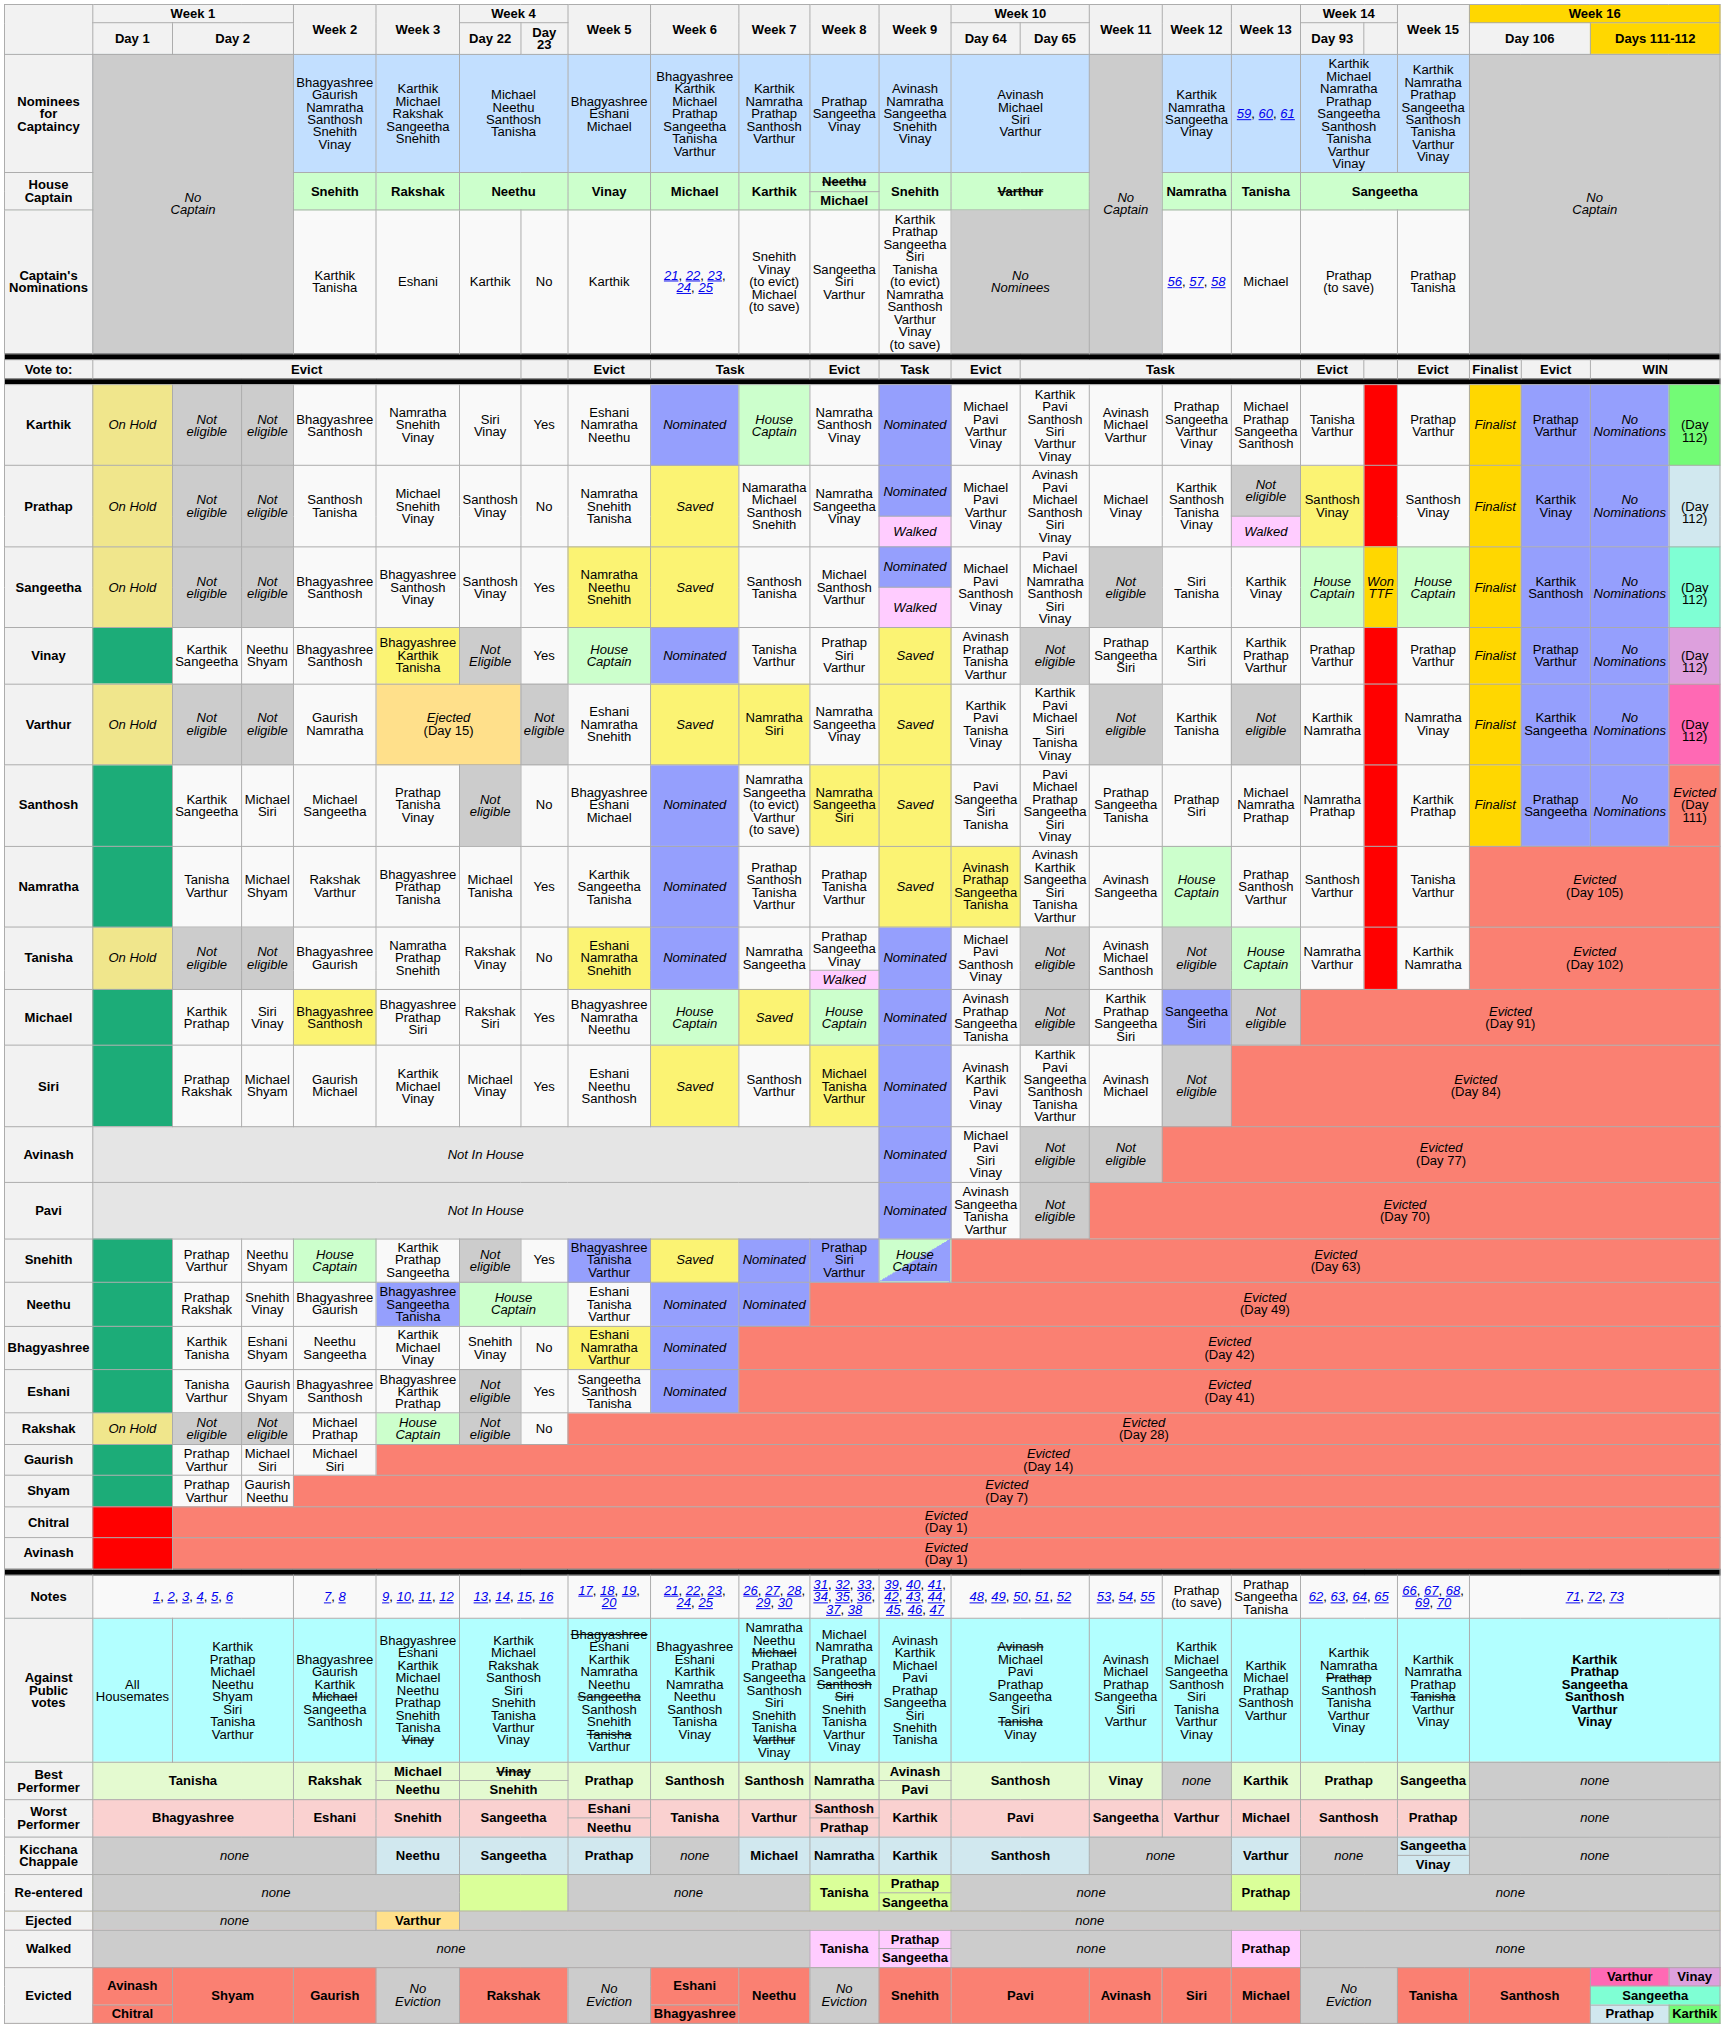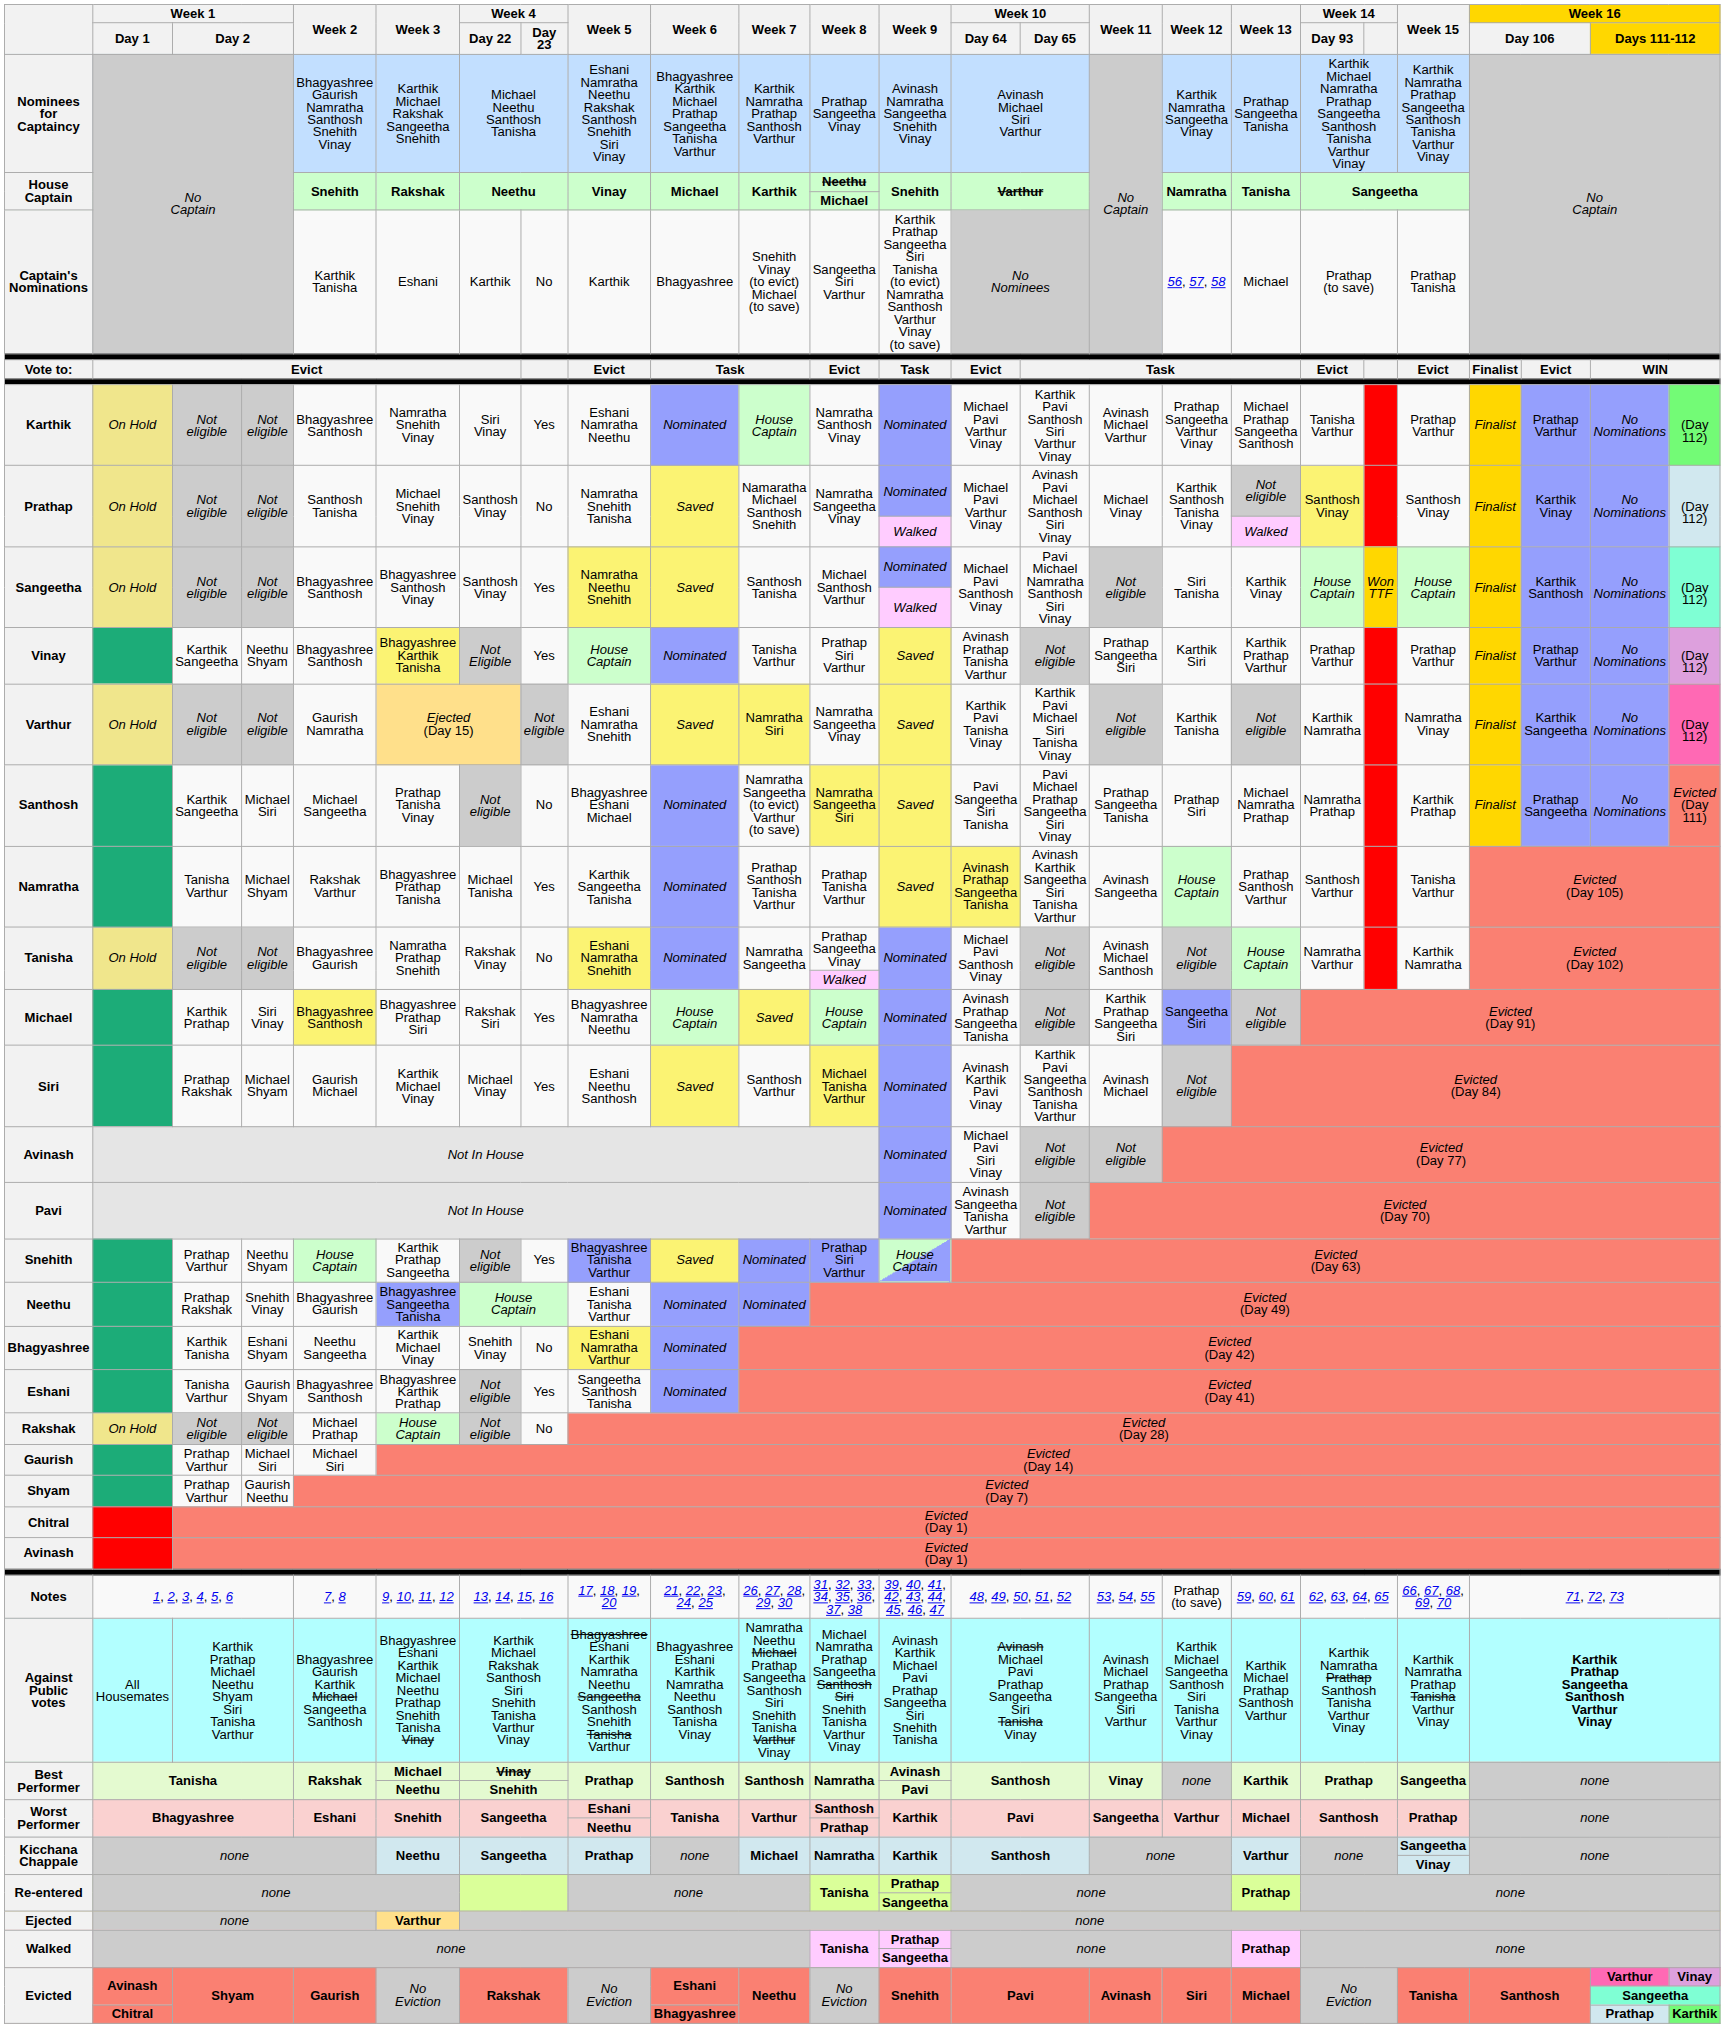(609, 113) Bhagyashree Eshani Michael -> (609, 113) Eshani Namratha Neethu Rakshak Santhosh Snehith Siri Vinay
(1266, 113) 59, 60, 61 -> (1266, 113) Prathap Sangeetha Tanisha
(695, 281) 21, 22, 23, 24, 25 -> (695, 281) Bhagyashree
(1266, 1596) Prathap Sangeetha Tanisha -> (1266, 1596) 59, 60, 61
